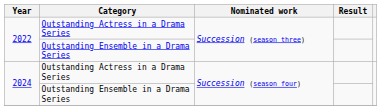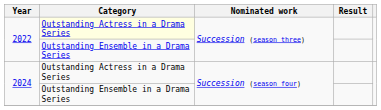(113, 28) no background -> (113, 28) lightyellow background
